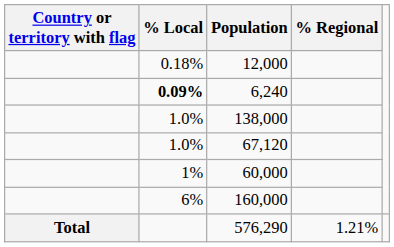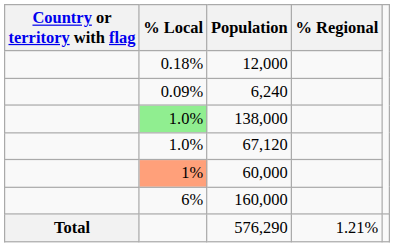(181, 91) bold -> (182, 91) normal
(186, 118) no background -> (186, 118) lightgreen background
(192, 172) no background -> (192, 172) lightsalmon background
